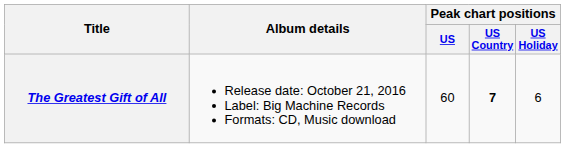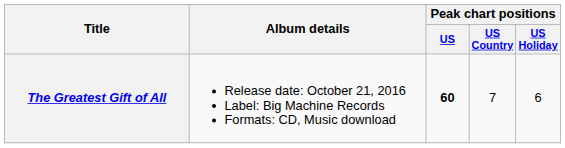(447, 98) normal -> (447, 98) bold
(492, 98) bold -> (492, 98) normal
